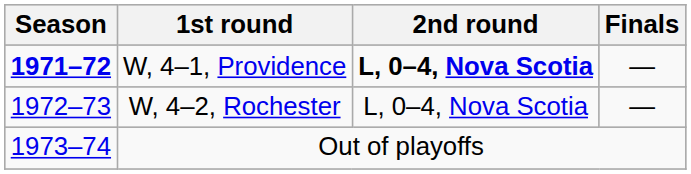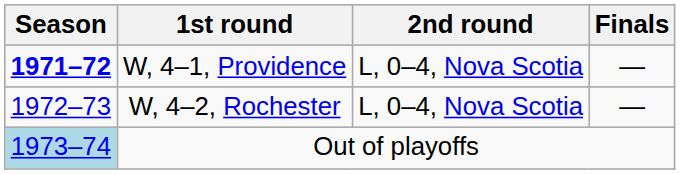(476, 65) bold -> (471, 65) normal
(61, 147) no background -> (61, 147) lightblue background
